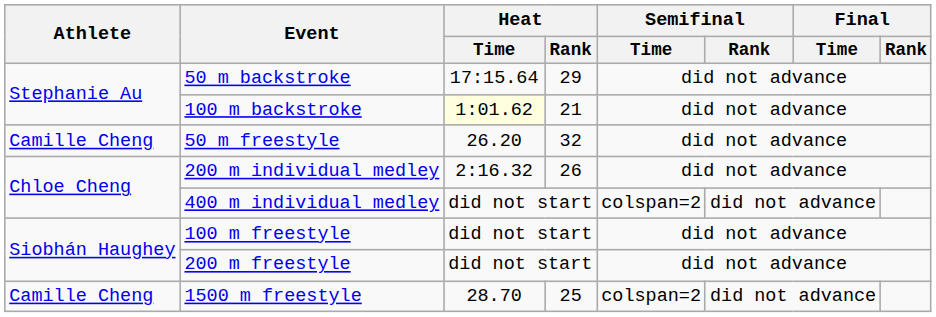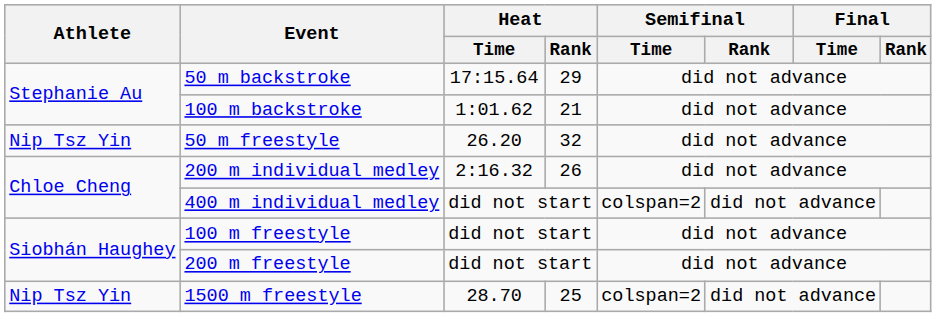(494, 110) lightyellow background -> (494, 110) no background
(81, 141) Camille Cheng -> (70, 141) Nip Tsz Yin
(81, 296) Camille Cheng -> (70, 296) Nip Tsz Yin
